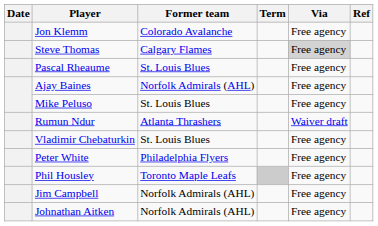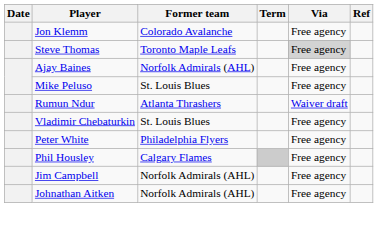(176, 49) Calgary Flames -> (188, 49) Toronto Maple Leafs
- row: (72, 67)
(188, 175) Toronto Maple Leafs -> (176, 157) Calgary Flames
